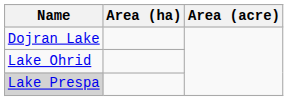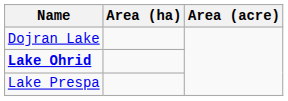(50, 61) normal -> (50, 61) bold
(54, 84) lightgrey background -> (54, 84) no background
